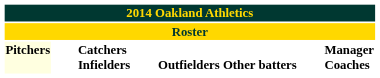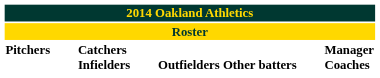(28, 50) lightyellow background -> (28, 50) no background
